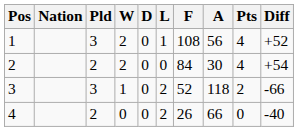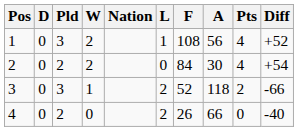columns swapped: (60, 16) <-> (147, 16)
